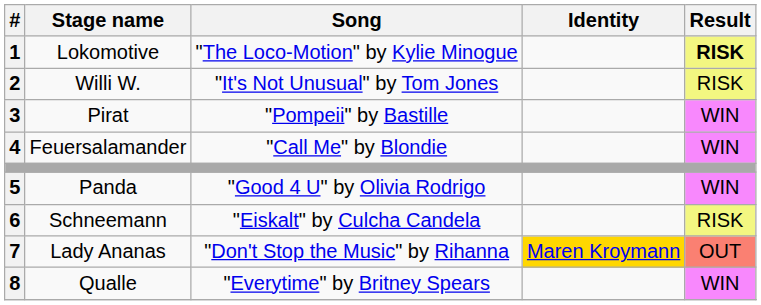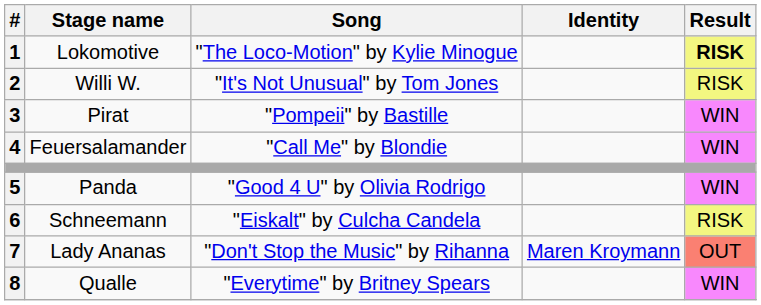(604, 251) gold background -> (604, 251) no background
